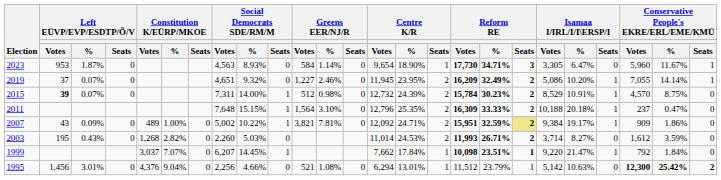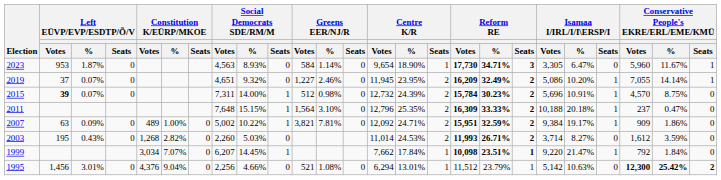(553, 94) 8,529 -> (553, 94) 5,696
(65, 123) 43 -> (65, 123) 63
(532, 123) khaki background -> (532, 123) no background
(149, 152) 3,037 -> (149, 152) 3,034
